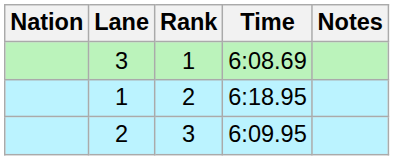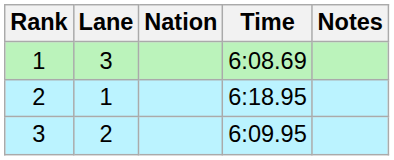columns swapped: (189, 23) <-> (47, 23)
